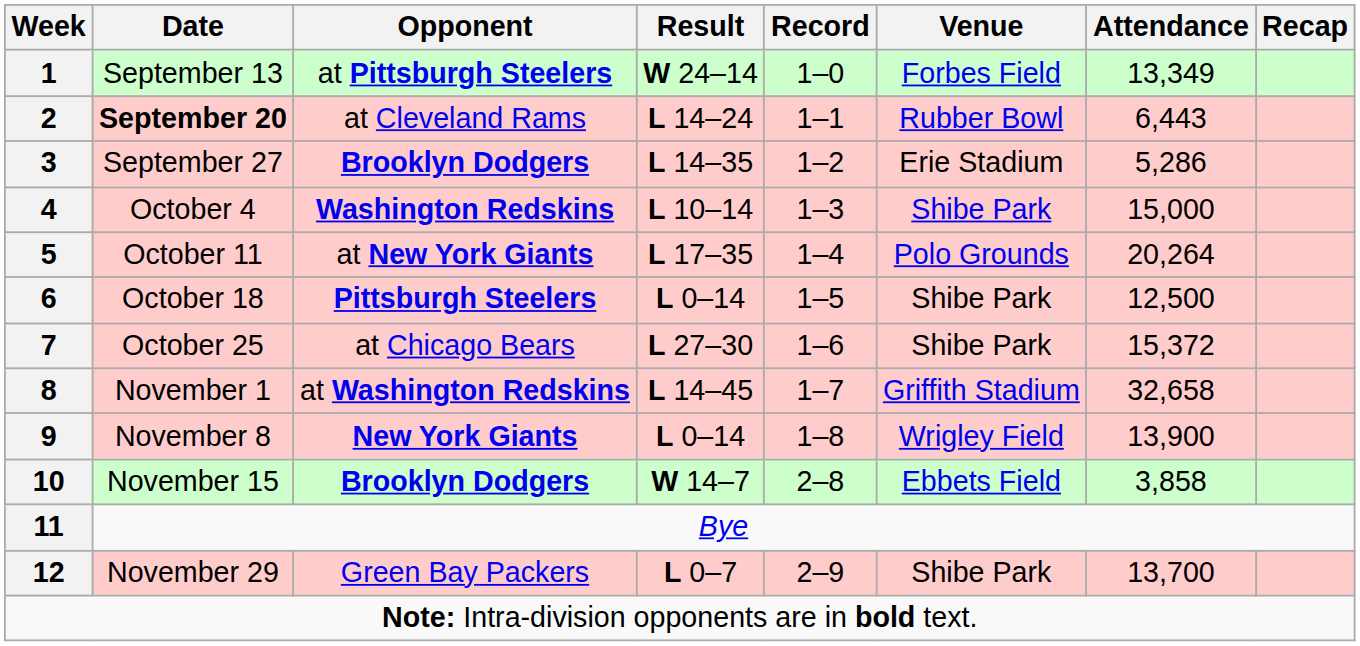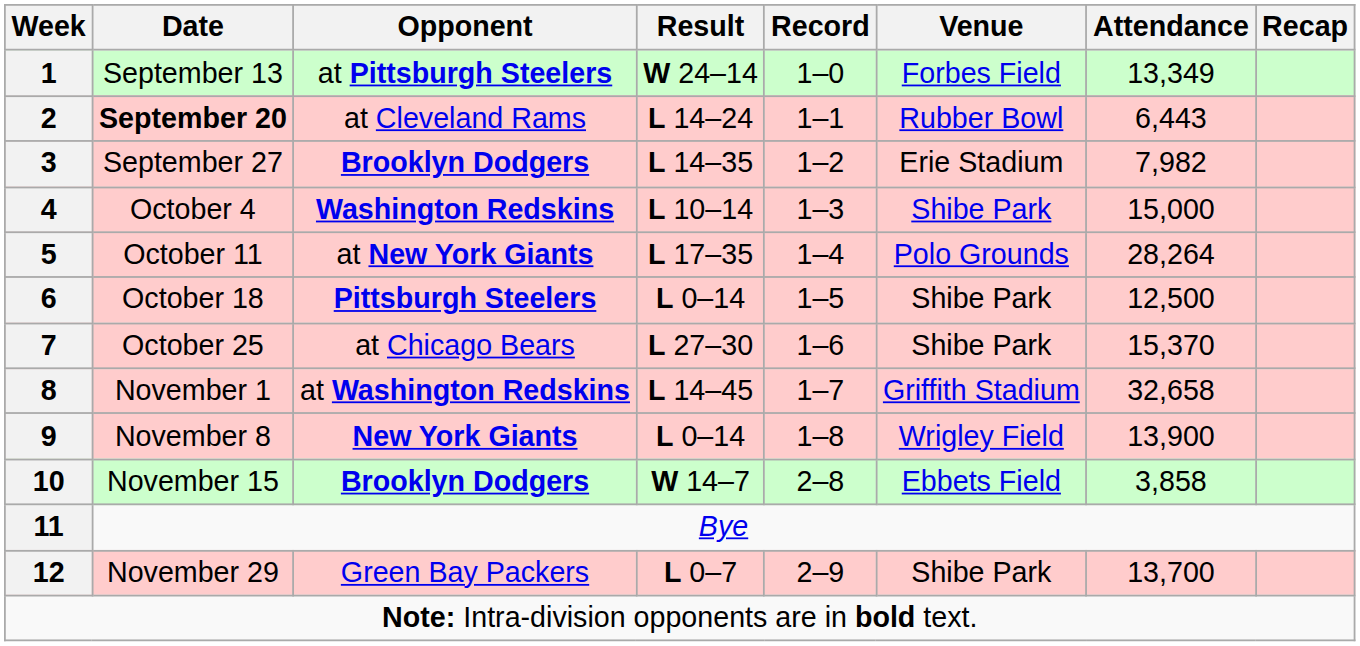(1171, 163) 5,286 -> (1171, 163) 7,982
(1171, 254) 20,264 -> (1171, 254) 28,264
(1171, 345) 15,372 -> (1171, 345) 15,370
